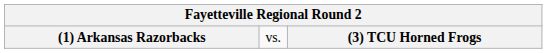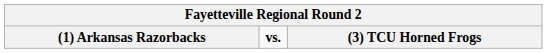(273, 37) normal -> (273, 37) bold
